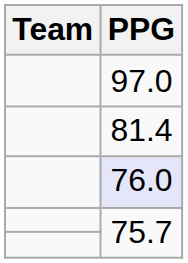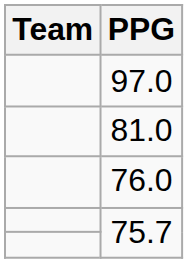(141, 130) 81.4 -> (141, 130) 81.0
(141, 181) lavender background -> (141, 181) no background
